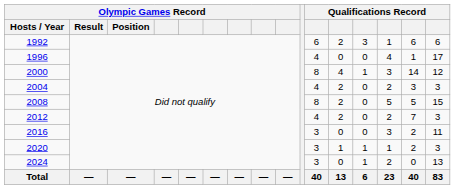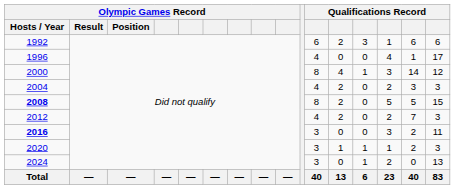(37, 102) normal -> (37, 102) bold
(37, 132) normal -> (37, 132) bold
